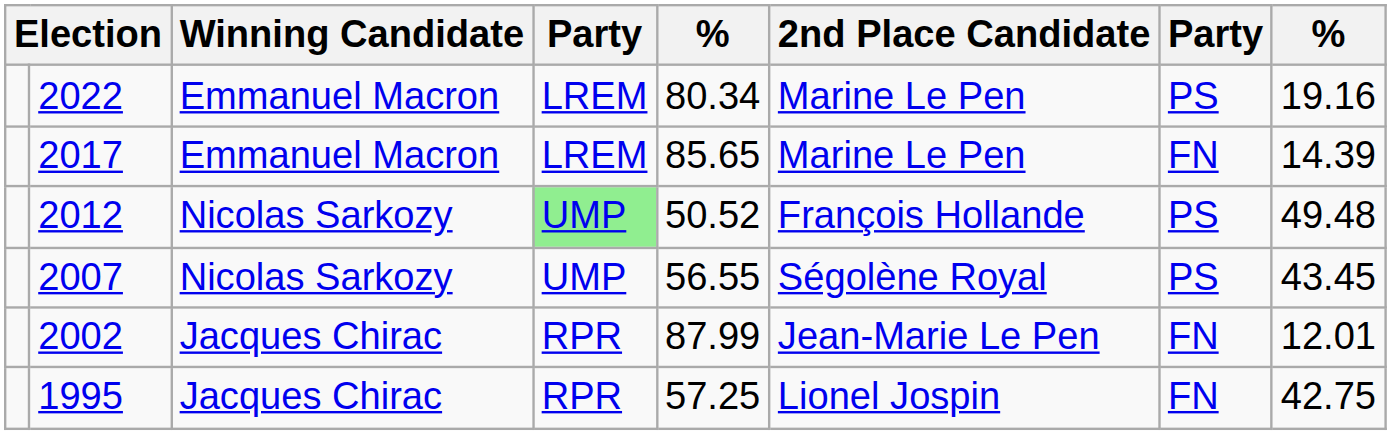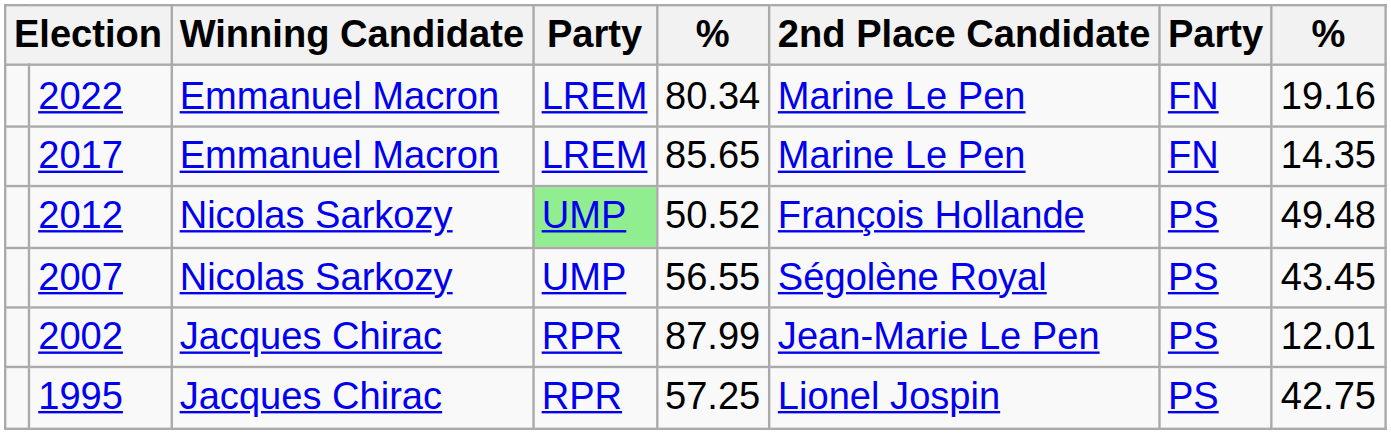(1193, 95) PS -> (1193, 95) FN
(1328, 155) 14.39 -> (1328, 155) 14.35
(1193, 336) FN -> (1193, 336) PS
(1193, 397) FN -> (1193, 397) PS
